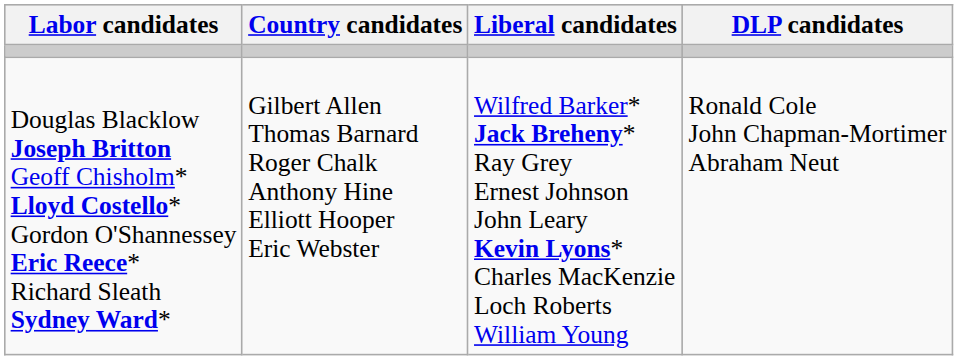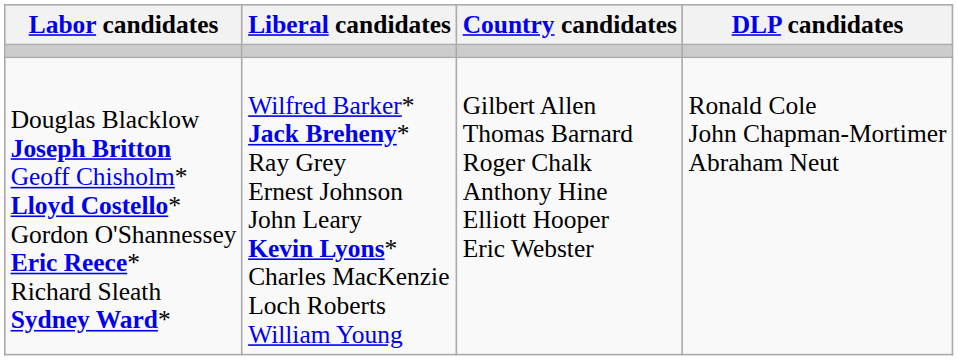columns swapped: (575, 24) <-> (355, 24)
